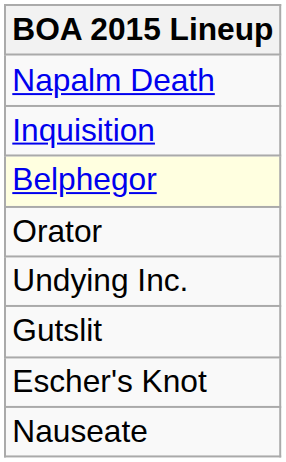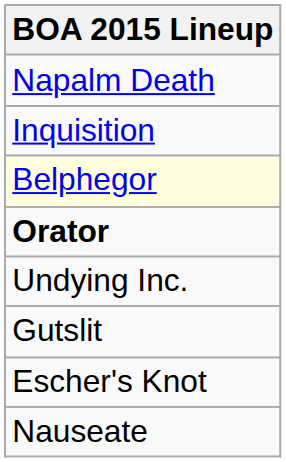(57, 230) normal -> (61, 230) bold
